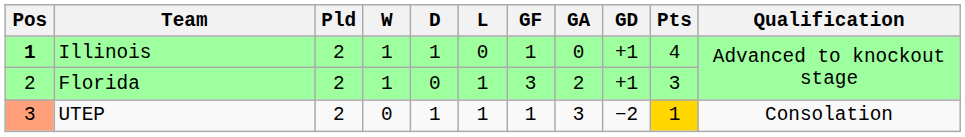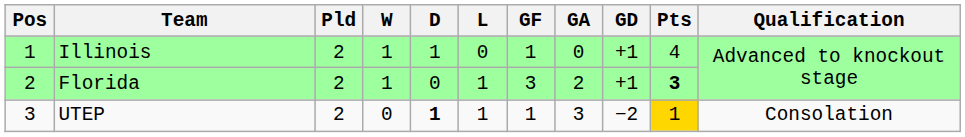(30, 52) bold -> (30, 52) normal
(675, 84) normal -> (675, 84) bold
(30, 115) lightsalmon background -> (30, 115) no background
(435, 115) normal -> (435, 115) bold
